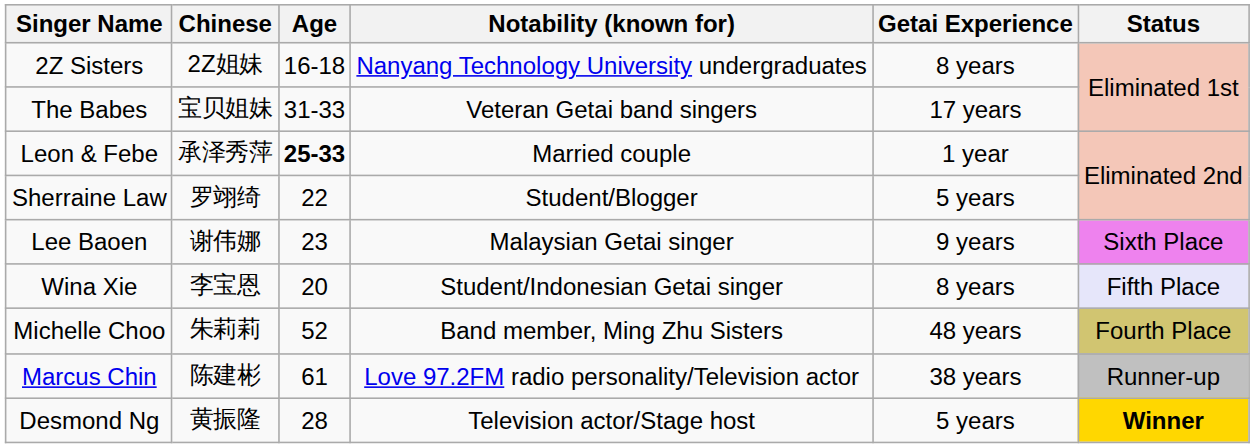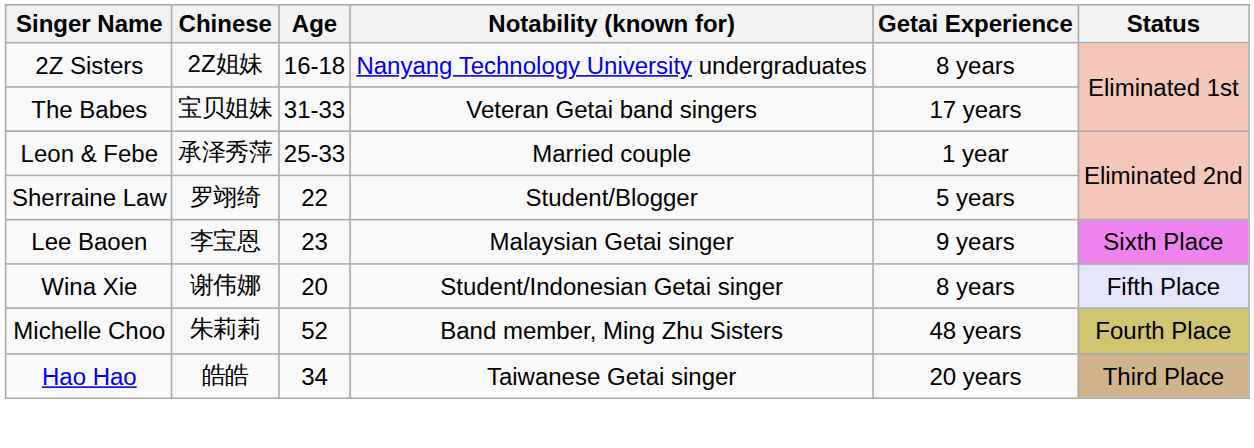(315, 154) bold -> (315, 154) normal
(225, 241) 谢伟娜 -> (225, 241) 李宝恩
(225, 285) 李宝恩 -> (225, 285) 谢伟娜
+ row: (89, 375)
- row: (89, 375)
- row: (89, 420)
